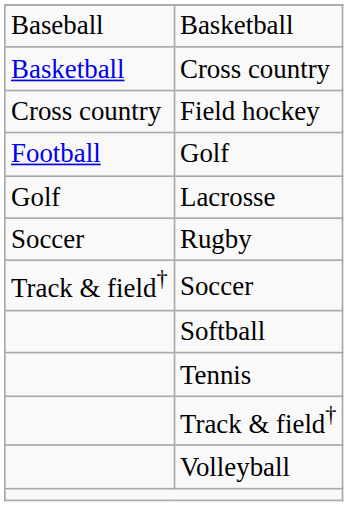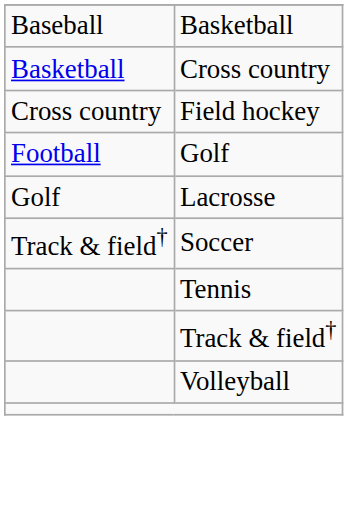- row: (216, 238)
- row: (223, 331)
